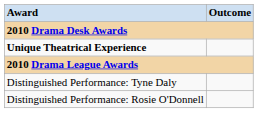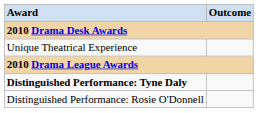(77, 47) bold -> (72, 47) normal
(92, 82) normal -> (97, 82) bold
